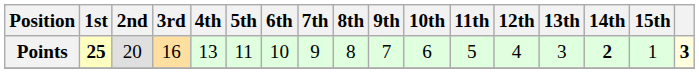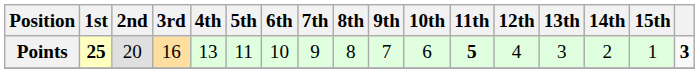(472, 51) normal -> (472, 51) bold
(607, 51) bold -> (607, 51) normal
(684, 51) lightyellow background -> (684, 51) no background
